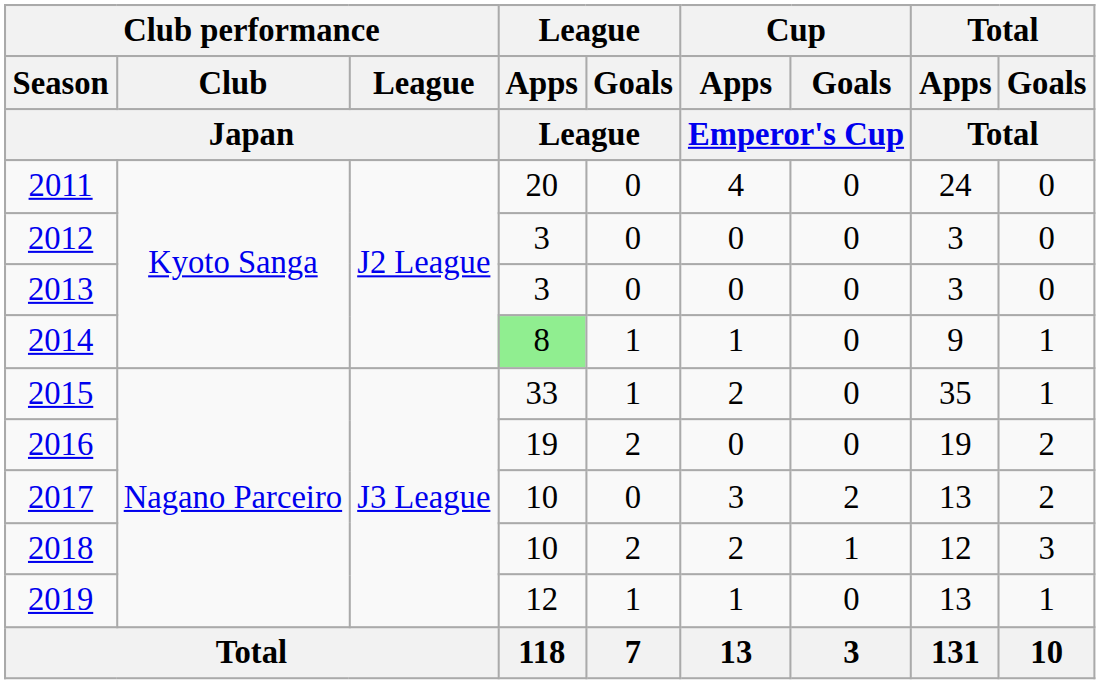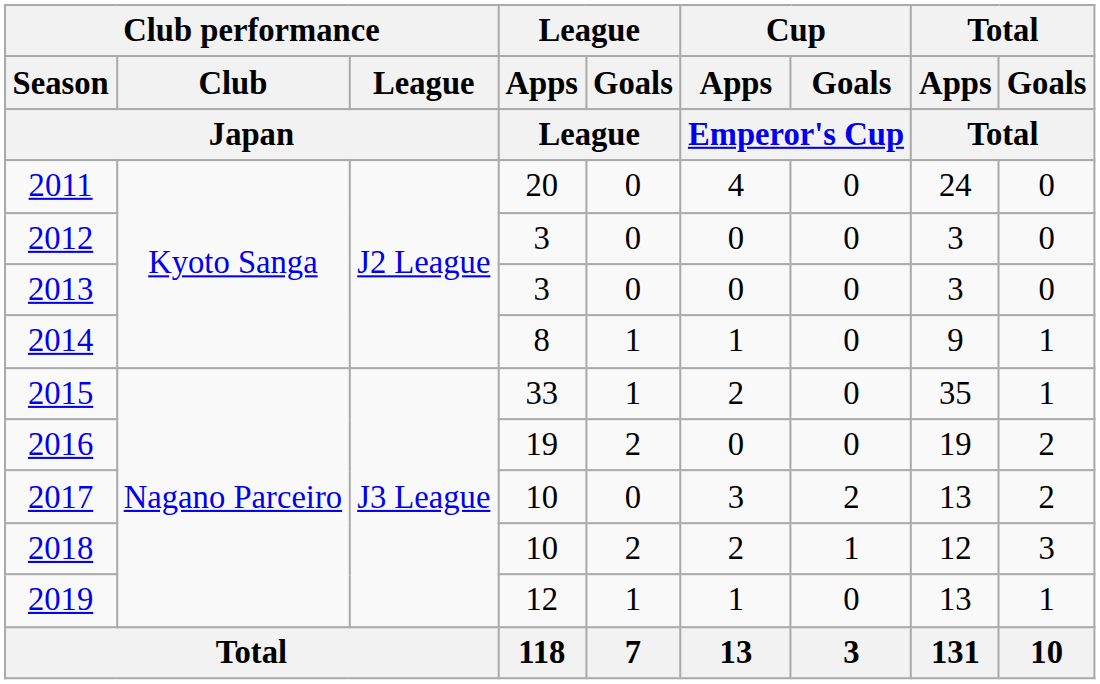(542, 340) lightgreen background -> (542, 340) no background
